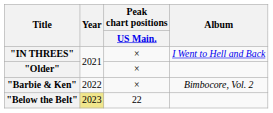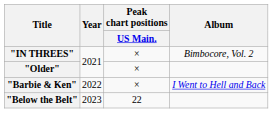(219, 54) I Went to Hell and Back -> (219, 54) Bimbocore, Vol. 2
(219, 85) Bimbocore, Vol. 2 -> (219, 85) I Went to Hell and Back
(92, 100) khaki background -> (92, 100) no background
